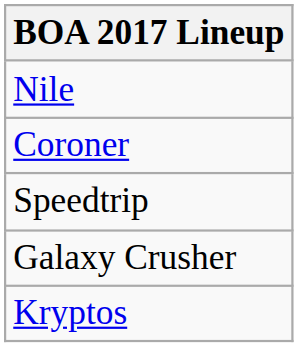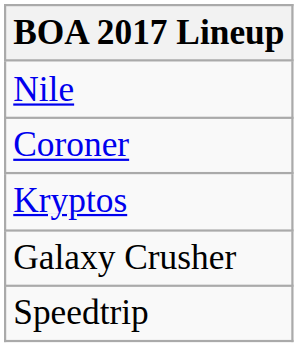(81, 200) Speedtrip -> (70, 200) Kryptos
(70, 312) Kryptos -> (81, 312) Speedtrip
